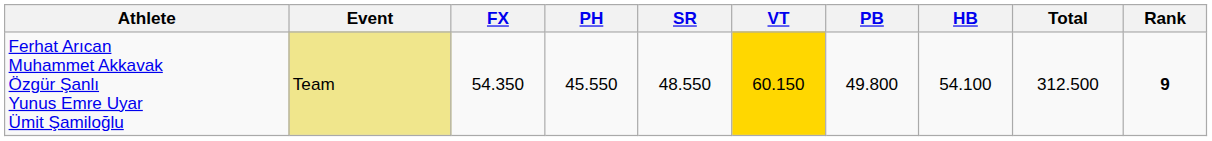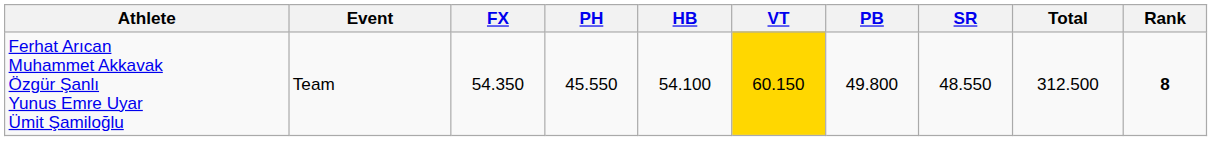columns swapped: (685, 19) <-> (965, 19)
(314, 84) khaki background -> (314, 84) no background
(1165, 84) 9 -> (1165, 84) 8
